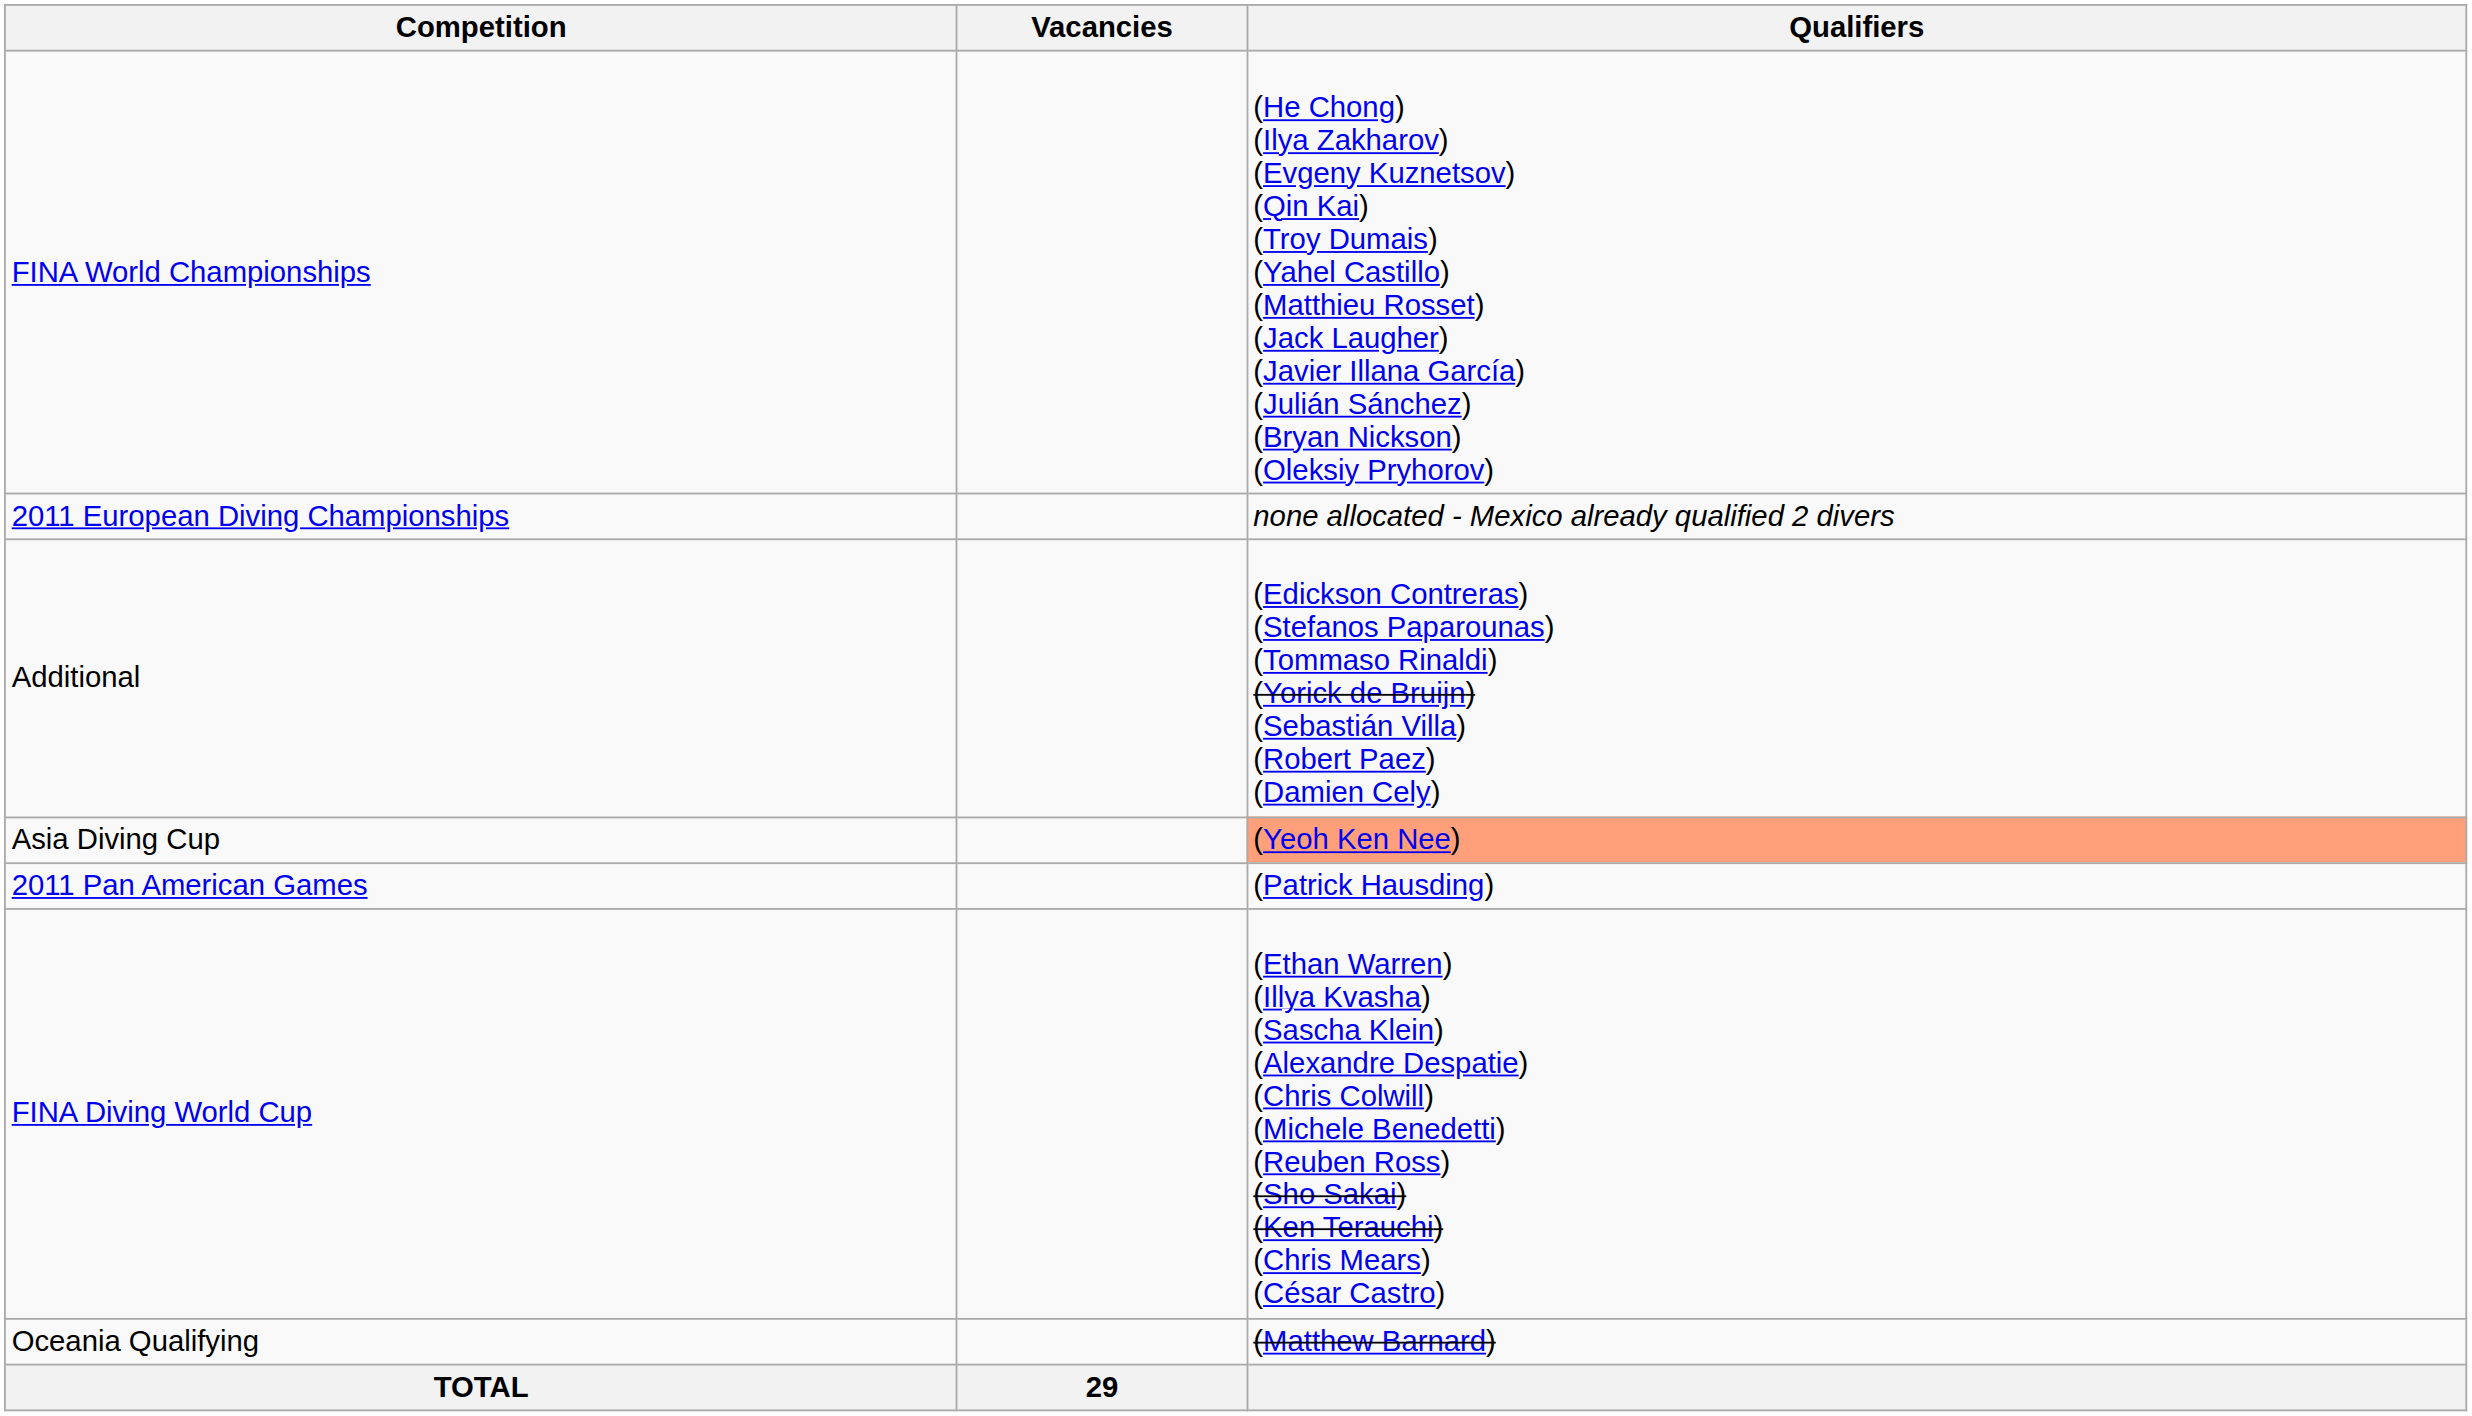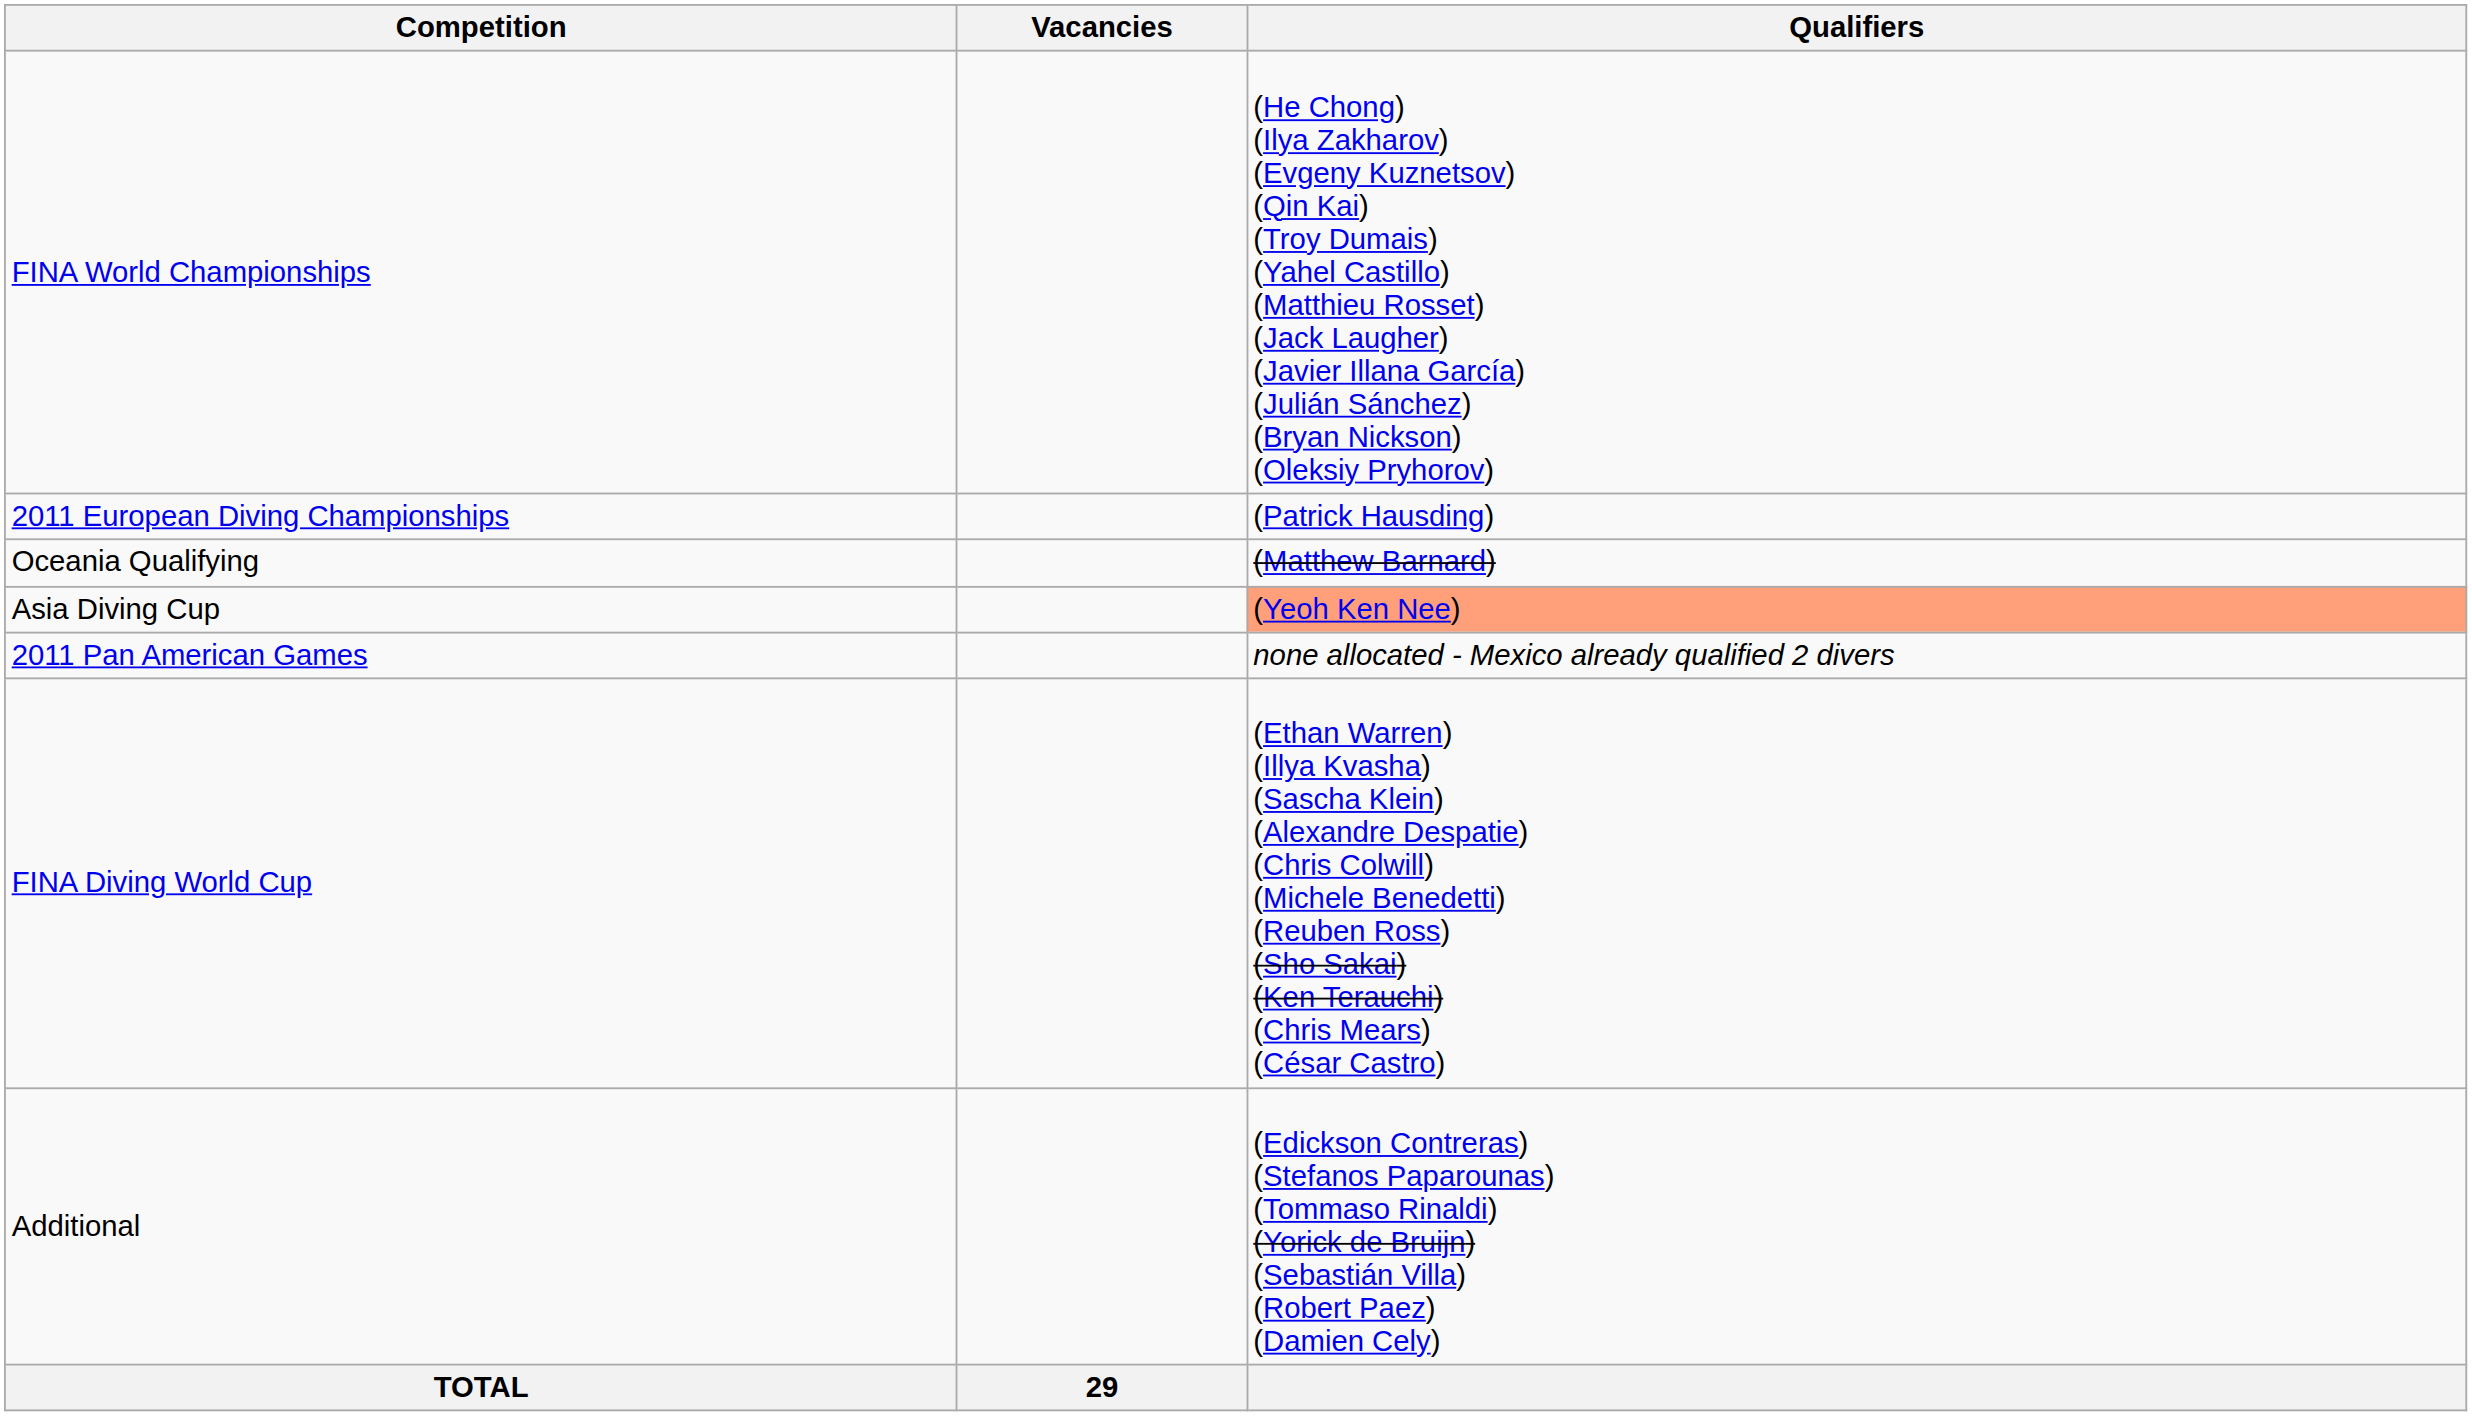(1574, 515) none allocated - Mexico already qualified 2 divers -> (1374, 515) (Patrick Hausding)
rows swapped: (135, 1340) <-> (76, 677)
(1374, 885) (Patrick Hausding) -> (1574, 655) none allocated - Mexico already qualified 2 divers
